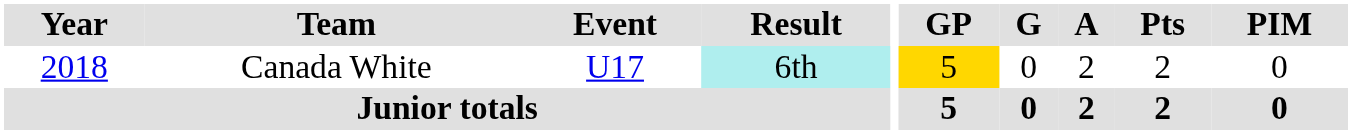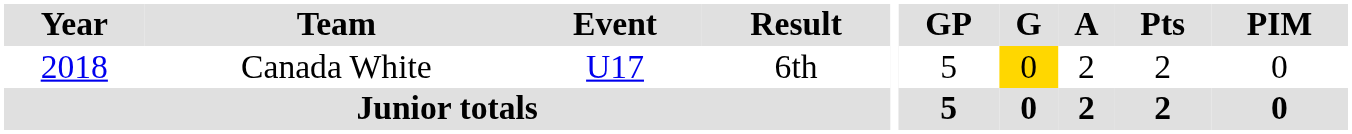(796, 66) paleturquoise background -> (796, 66) no background
(949, 66) gold background -> (949, 66) no background
(1029, 66) no background -> (1029, 66) gold background
